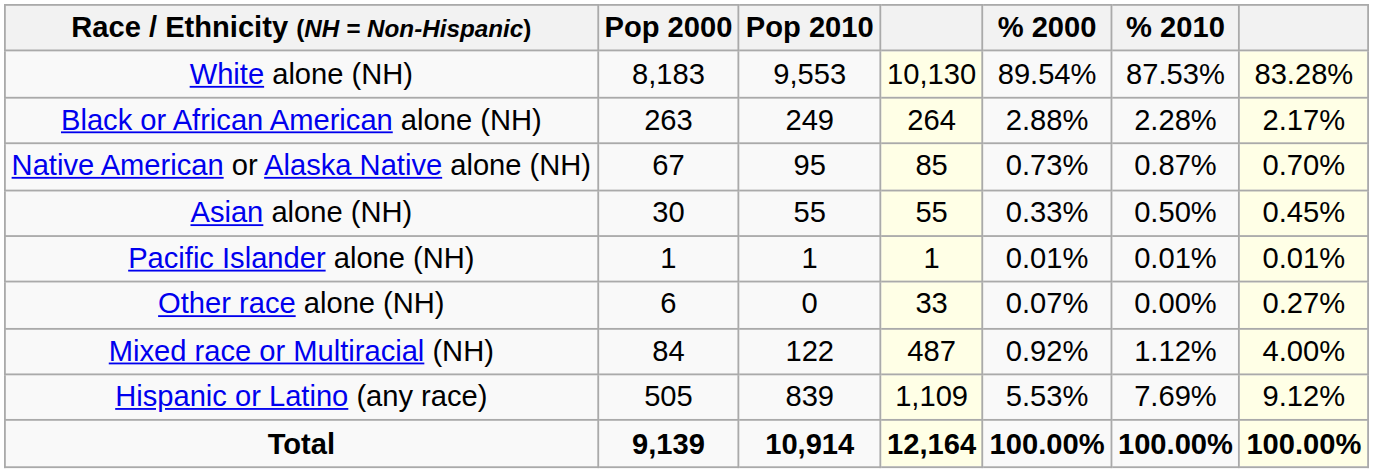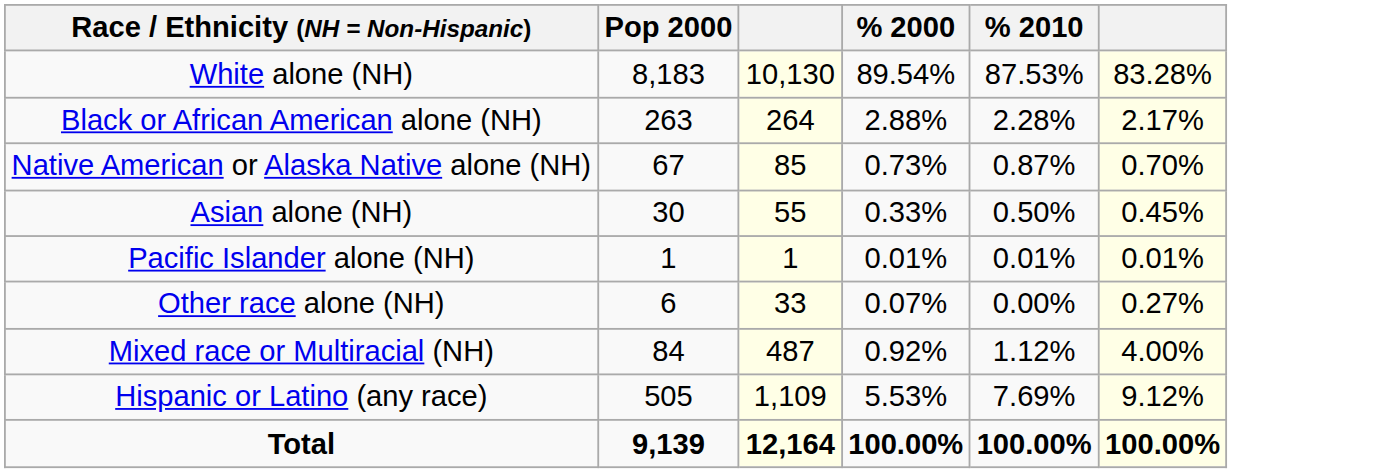- column: (810, 27)
